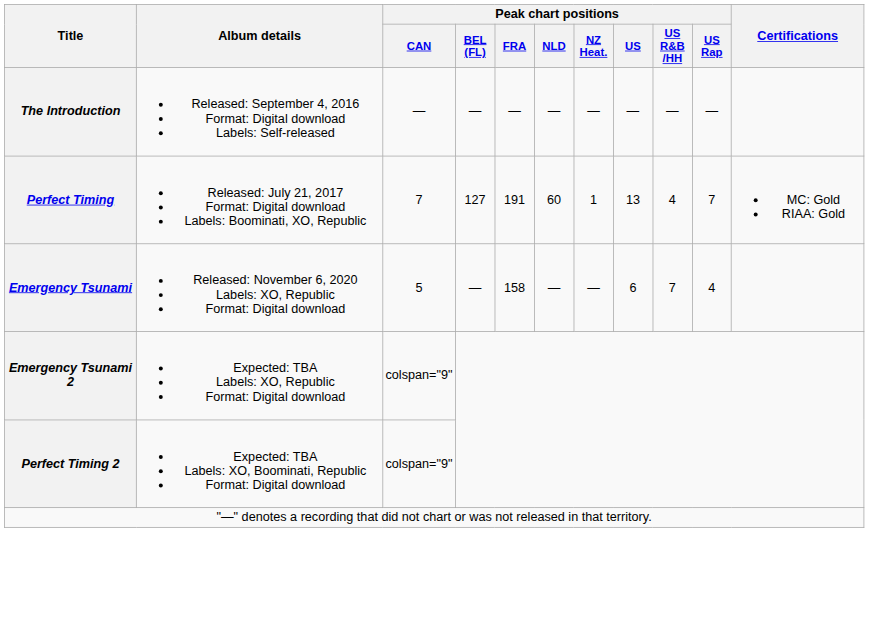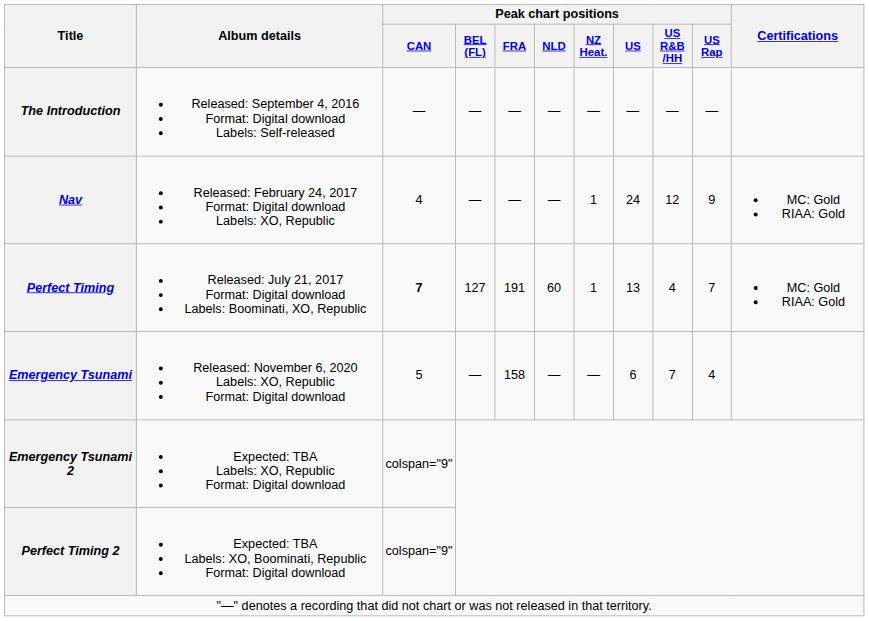+ row: (71, 199)
(419, 199) normal -> (419, 287) bold
